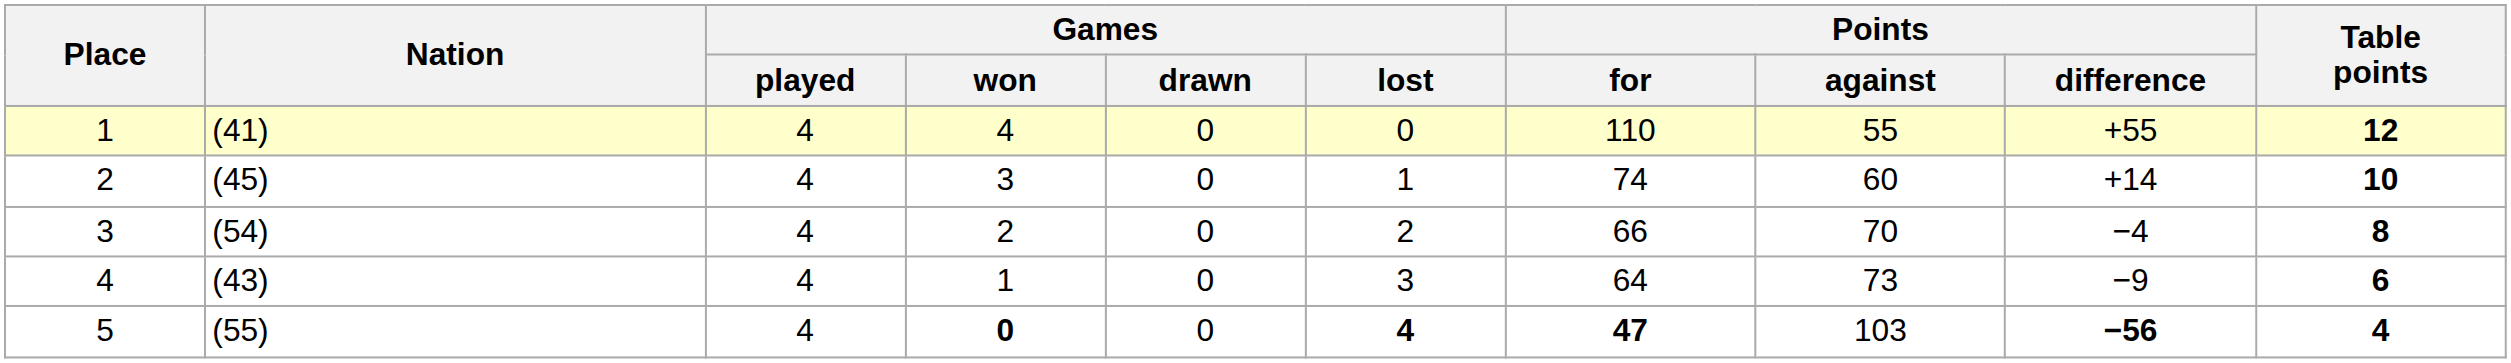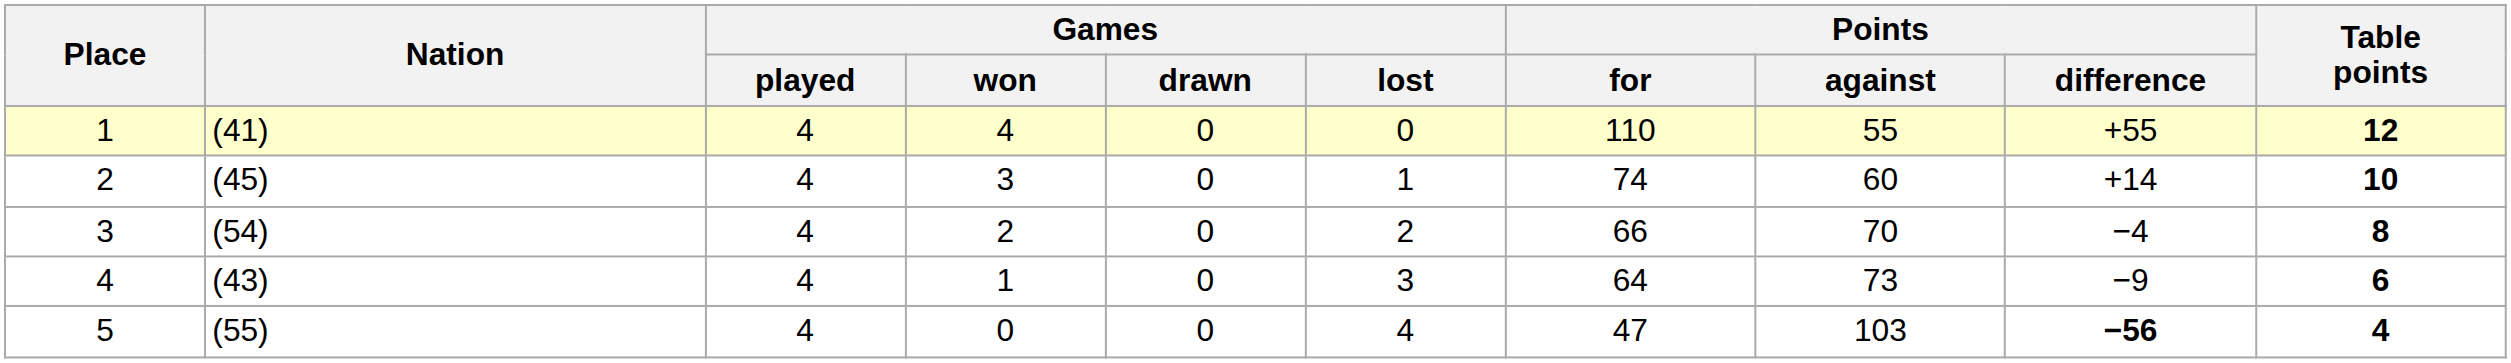(1005, 331) bold -> (1005, 331) normal
(1405, 331) bold -> (1405, 331) normal
(1630, 331) bold -> (1630, 331) normal
